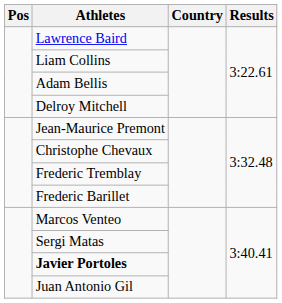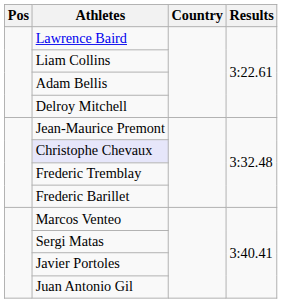(94, 151) no background -> (94, 151) lavender background
(81, 264) bold -> (78, 264) normal
